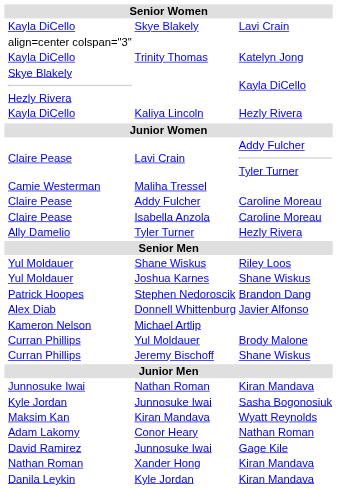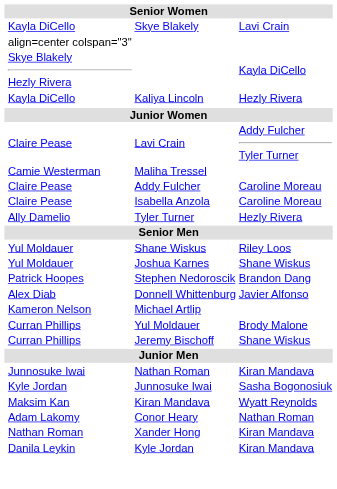- row: (42, 57)
- row: (45, 448)
